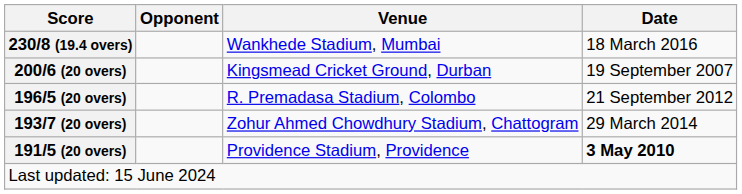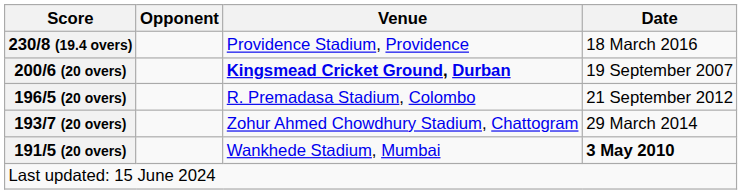(334, 45) Wankhede Stadium, Mumbai -> (348, 45) Providence Stadium, Providence
(359, 71) normal -> (369, 71) bold
(348, 150) Providence Stadium, Providence -> (334, 150) Wankhede Stadium, Mumbai
